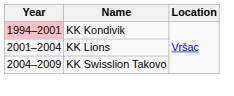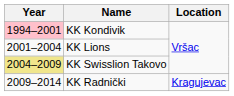(34, 64) no background -> (34, 64) khaki background
+ row: (96, 82)
